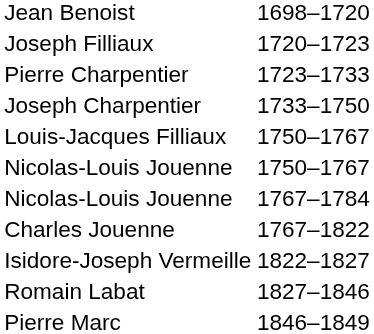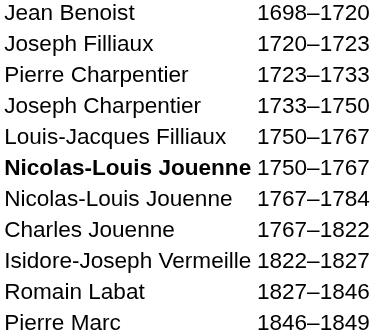(118, 167) normal -> (128, 167) bold
